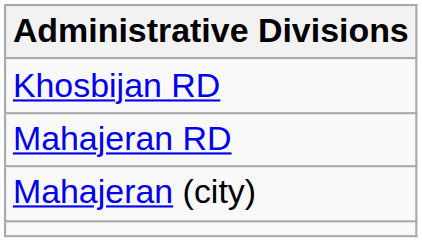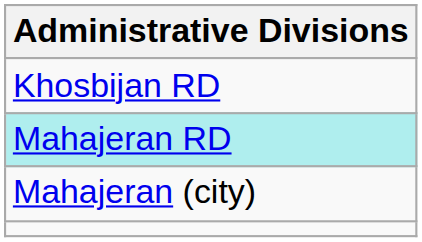(122, 138) no background -> (122, 138) paleturquoise background
